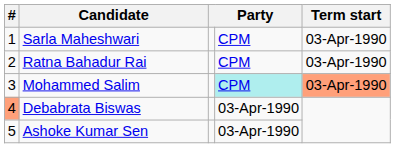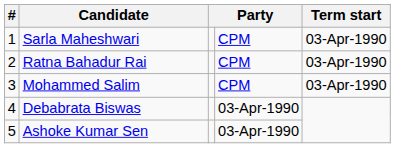(234, 85) paleturquoise background -> (234, 85) no background
(346, 85) lightsalmon background -> (346, 85) no background
(12, 108) lightsalmon background -> (12, 108) no background
